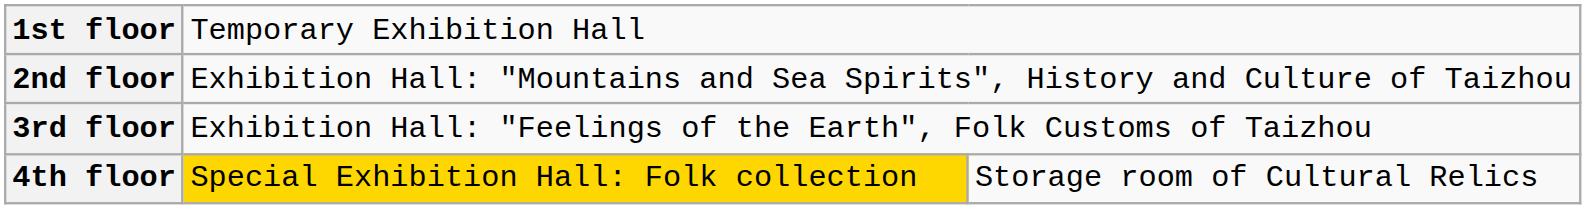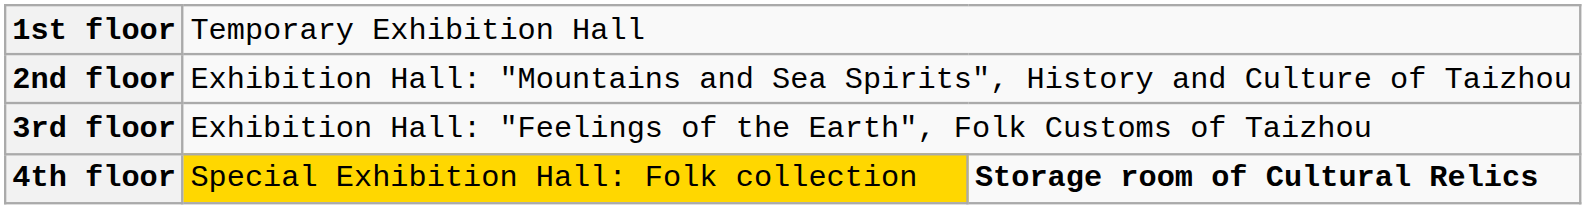(1257, 178) normal -> (1257, 178) bold
